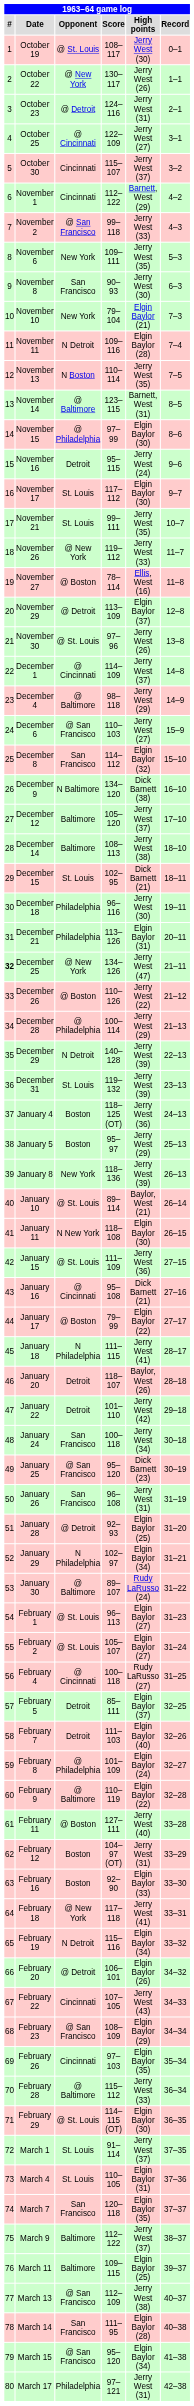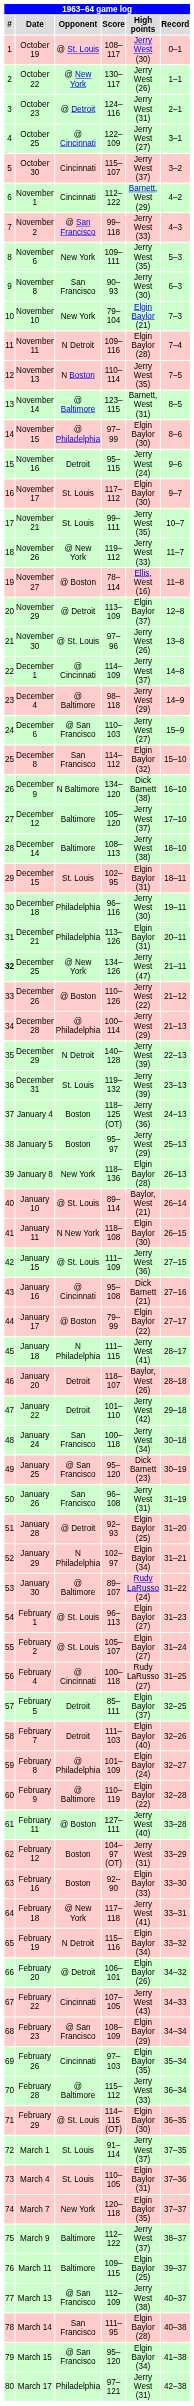(143, 878) Dick Barnett (21) -> (143, 878) Elgin Baylor (31)
(143, 1174) Jerry West (39) -> (143, 1174) Elgin Baylor (28)
(78, 2209) San Francisco -> (78, 2209) New York
